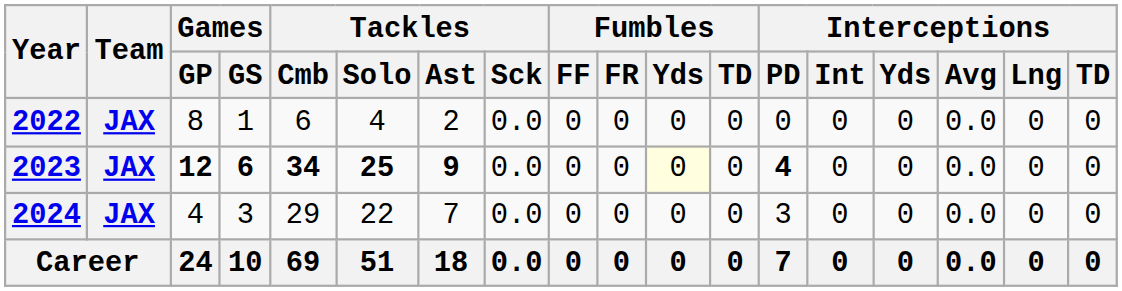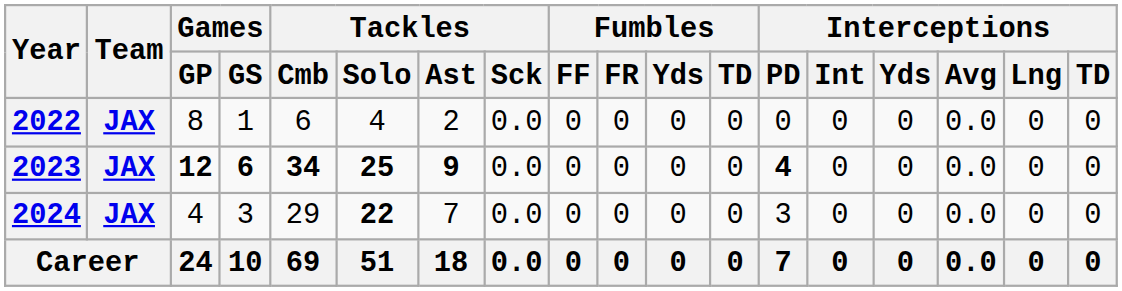(678, 169) lightyellow background -> (678, 169) no background
(377, 216) normal -> (377, 216) bold
